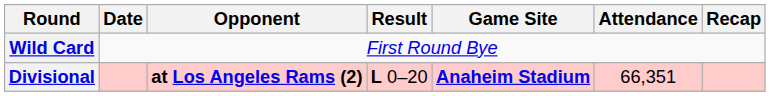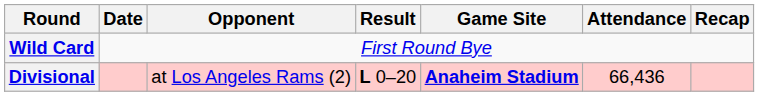(257, 76) bold -> (251, 76) normal
(648, 76) 66,351 -> (637, 76) 66,436
